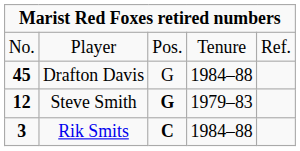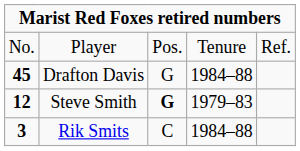(167, 131) bold -> (167, 131) normal
